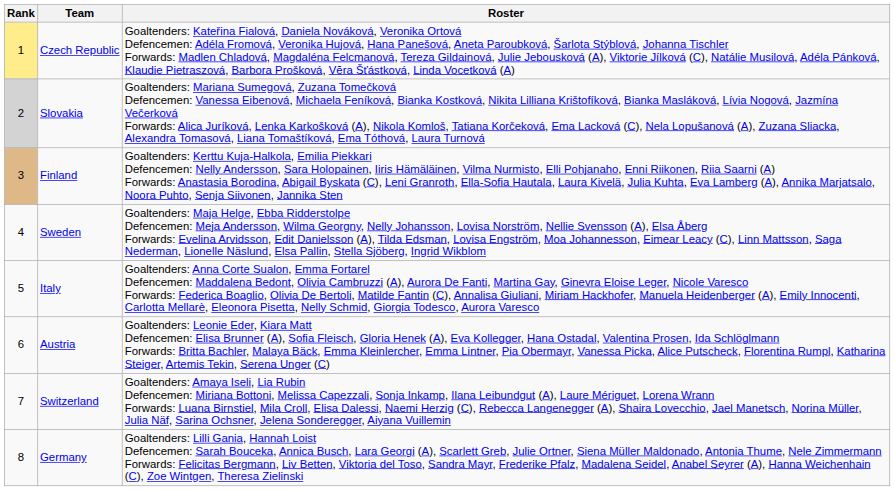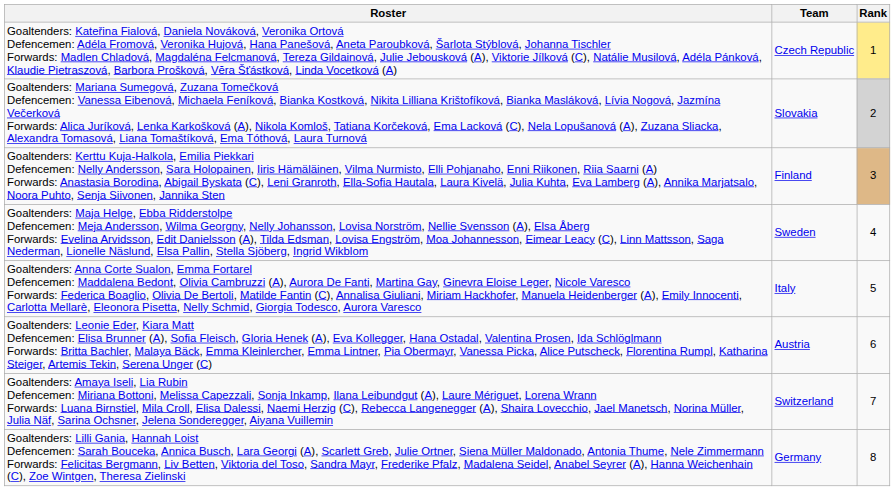columns swapped: (21, 13) <-> (506, 13)
